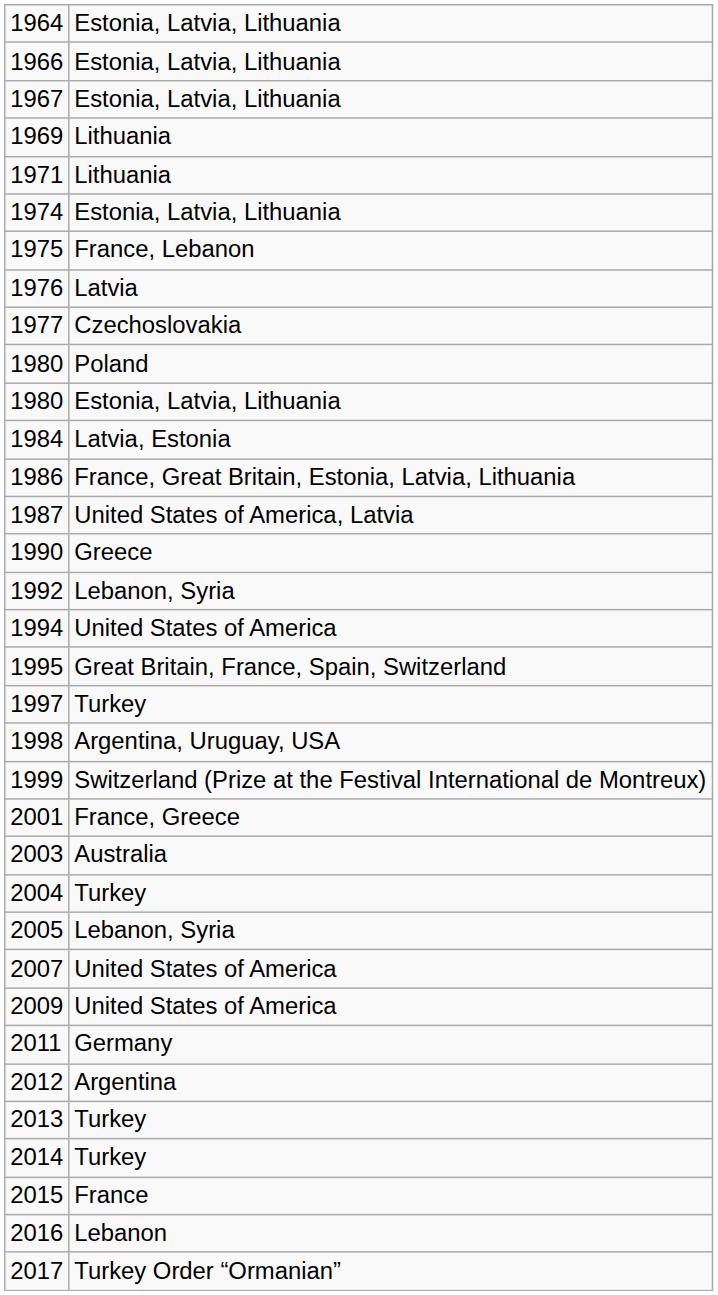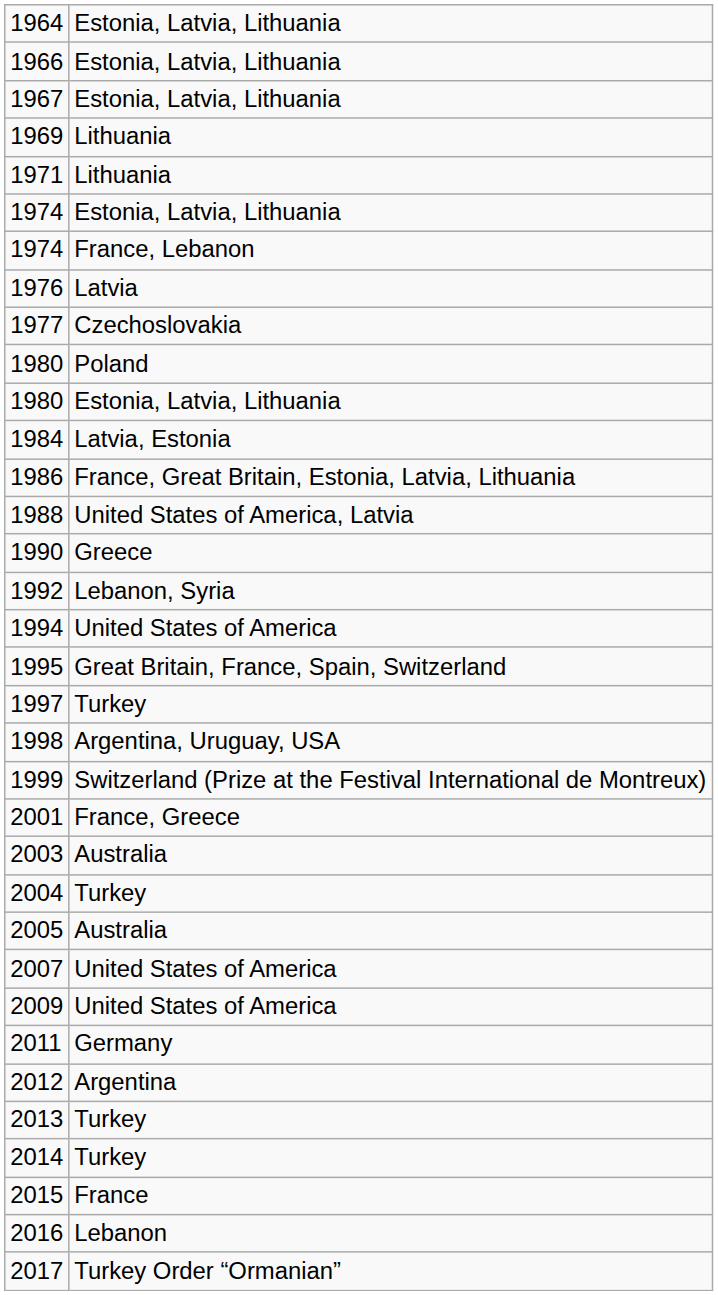(37, 250) 1975 -> (37, 250) 1974
(37, 514) 1987 -> (37, 514) 1988
(154, 930) Lebanon, Syria -> (121, 930) Australia
